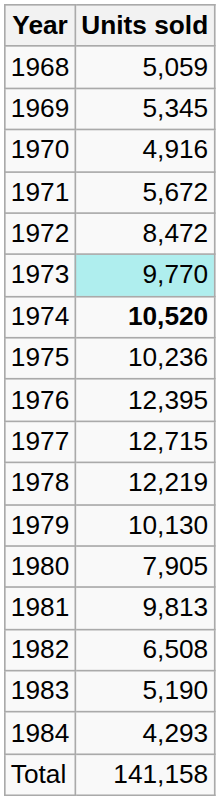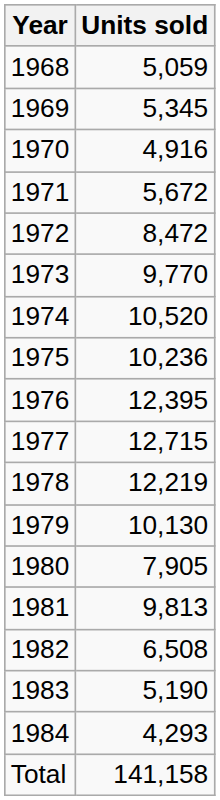(175, 274) paleturquoise background -> (175, 274) no background
(168, 316) bold -> (168, 316) normal
